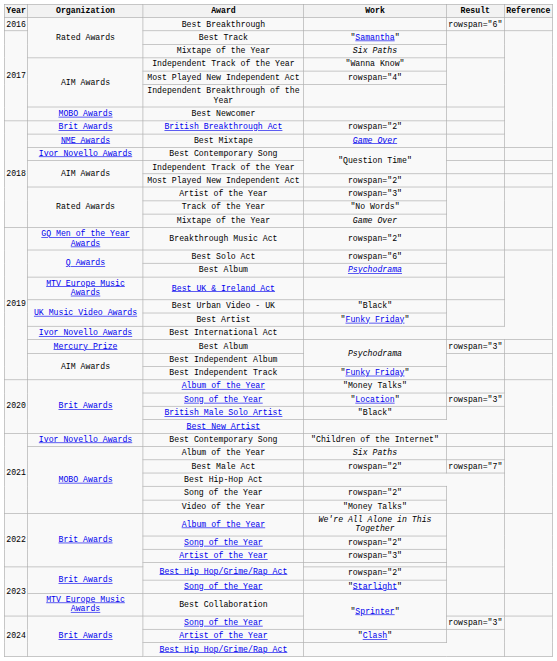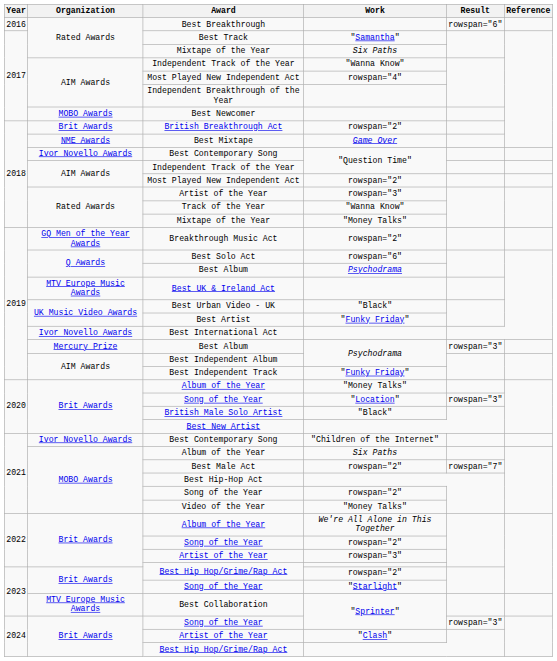(375, 207) "No Words" -> (375, 207) "Wanna Know"
(375, 221) Game Over -> (375, 221) "Money Talks"
